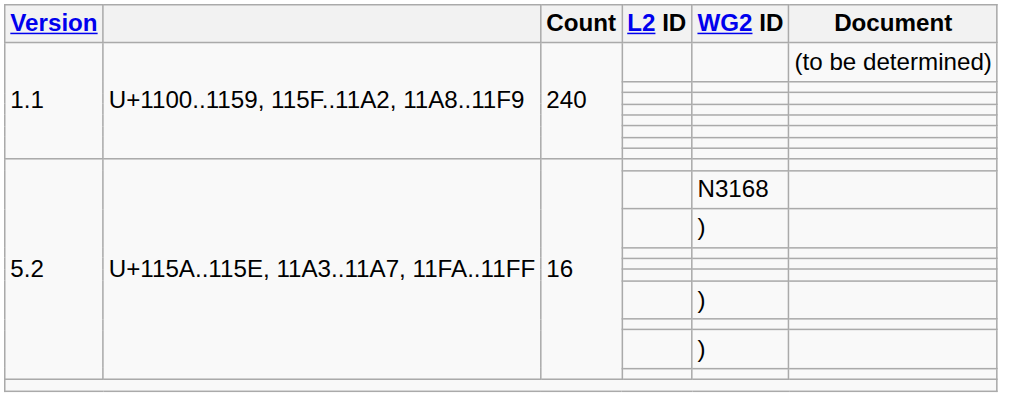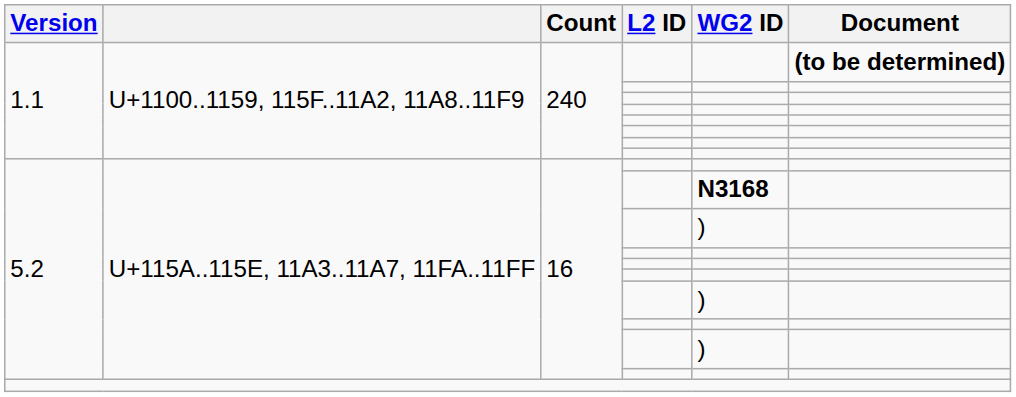(893, 61) normal -> (900, 61) bold
(733, 189) normal -> (733, 189) bold
